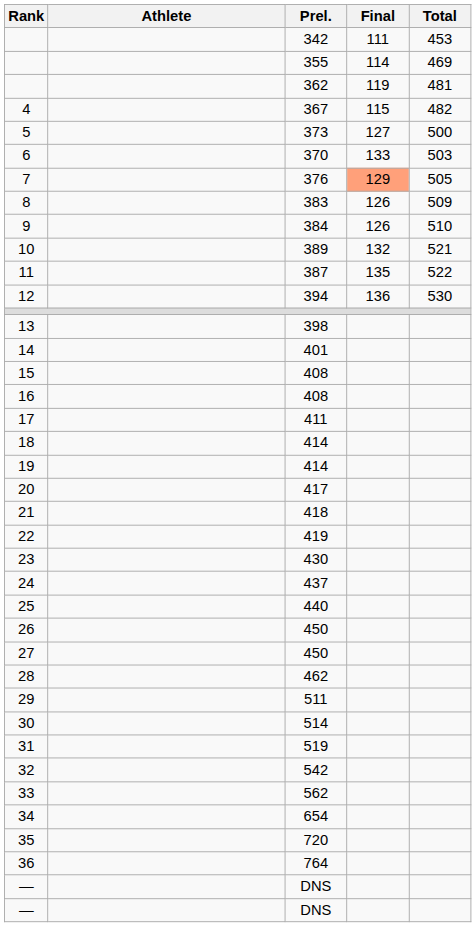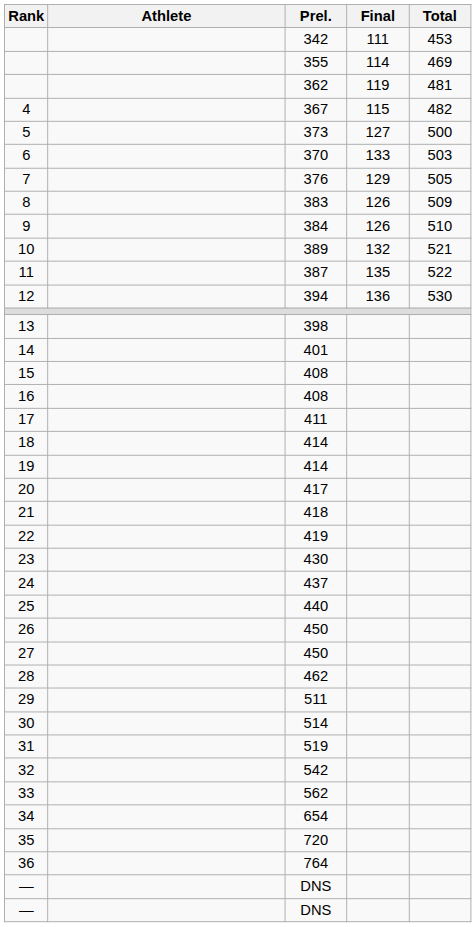(378, 179) lightsalmon background -> (378, 179) no background
